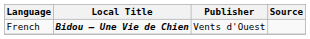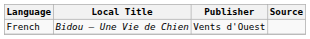(122, 27) bold -> (122, 27) normal
